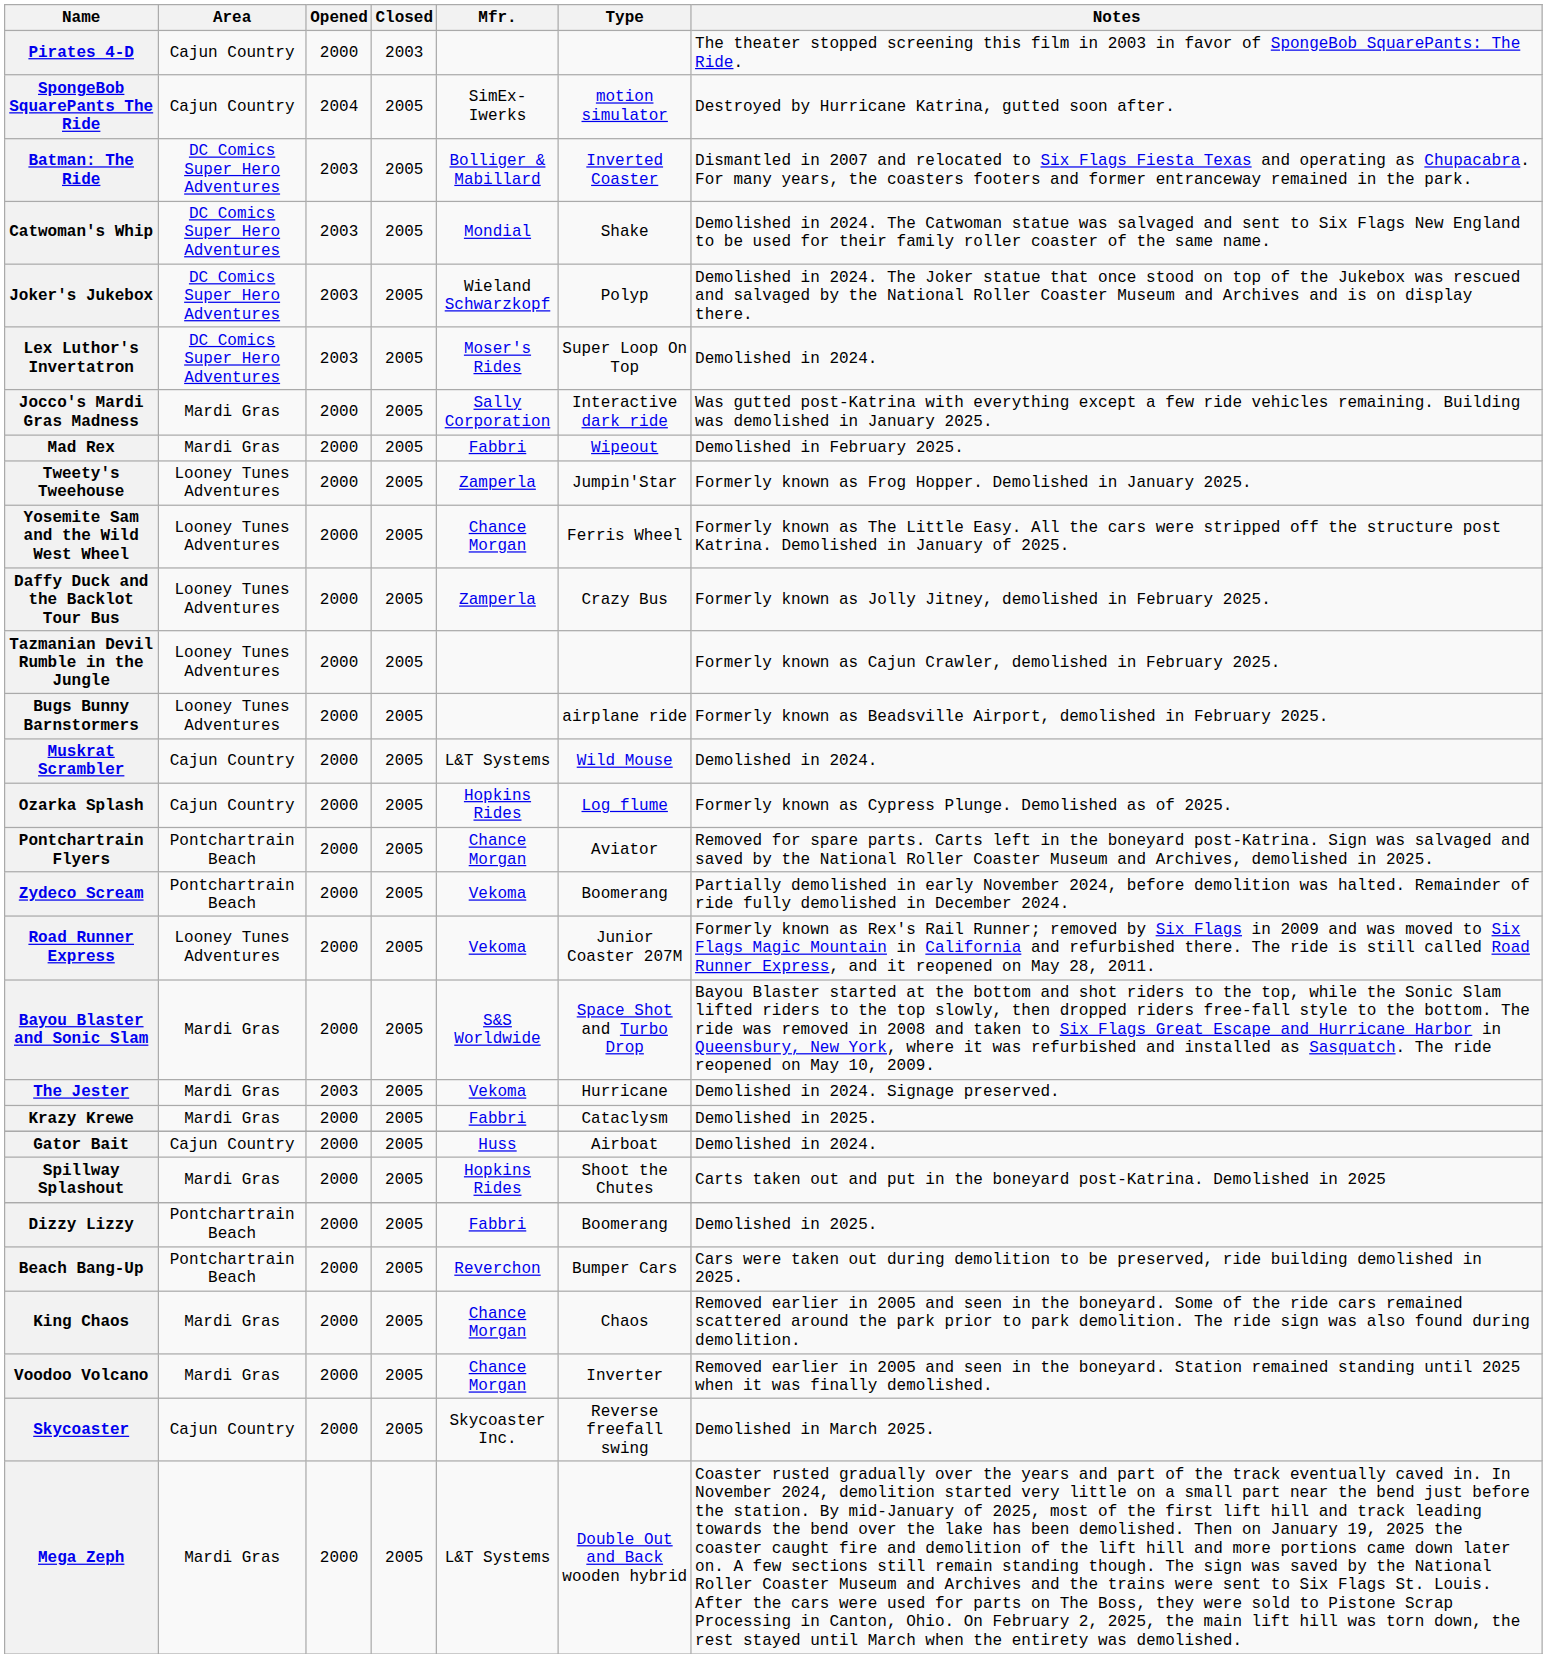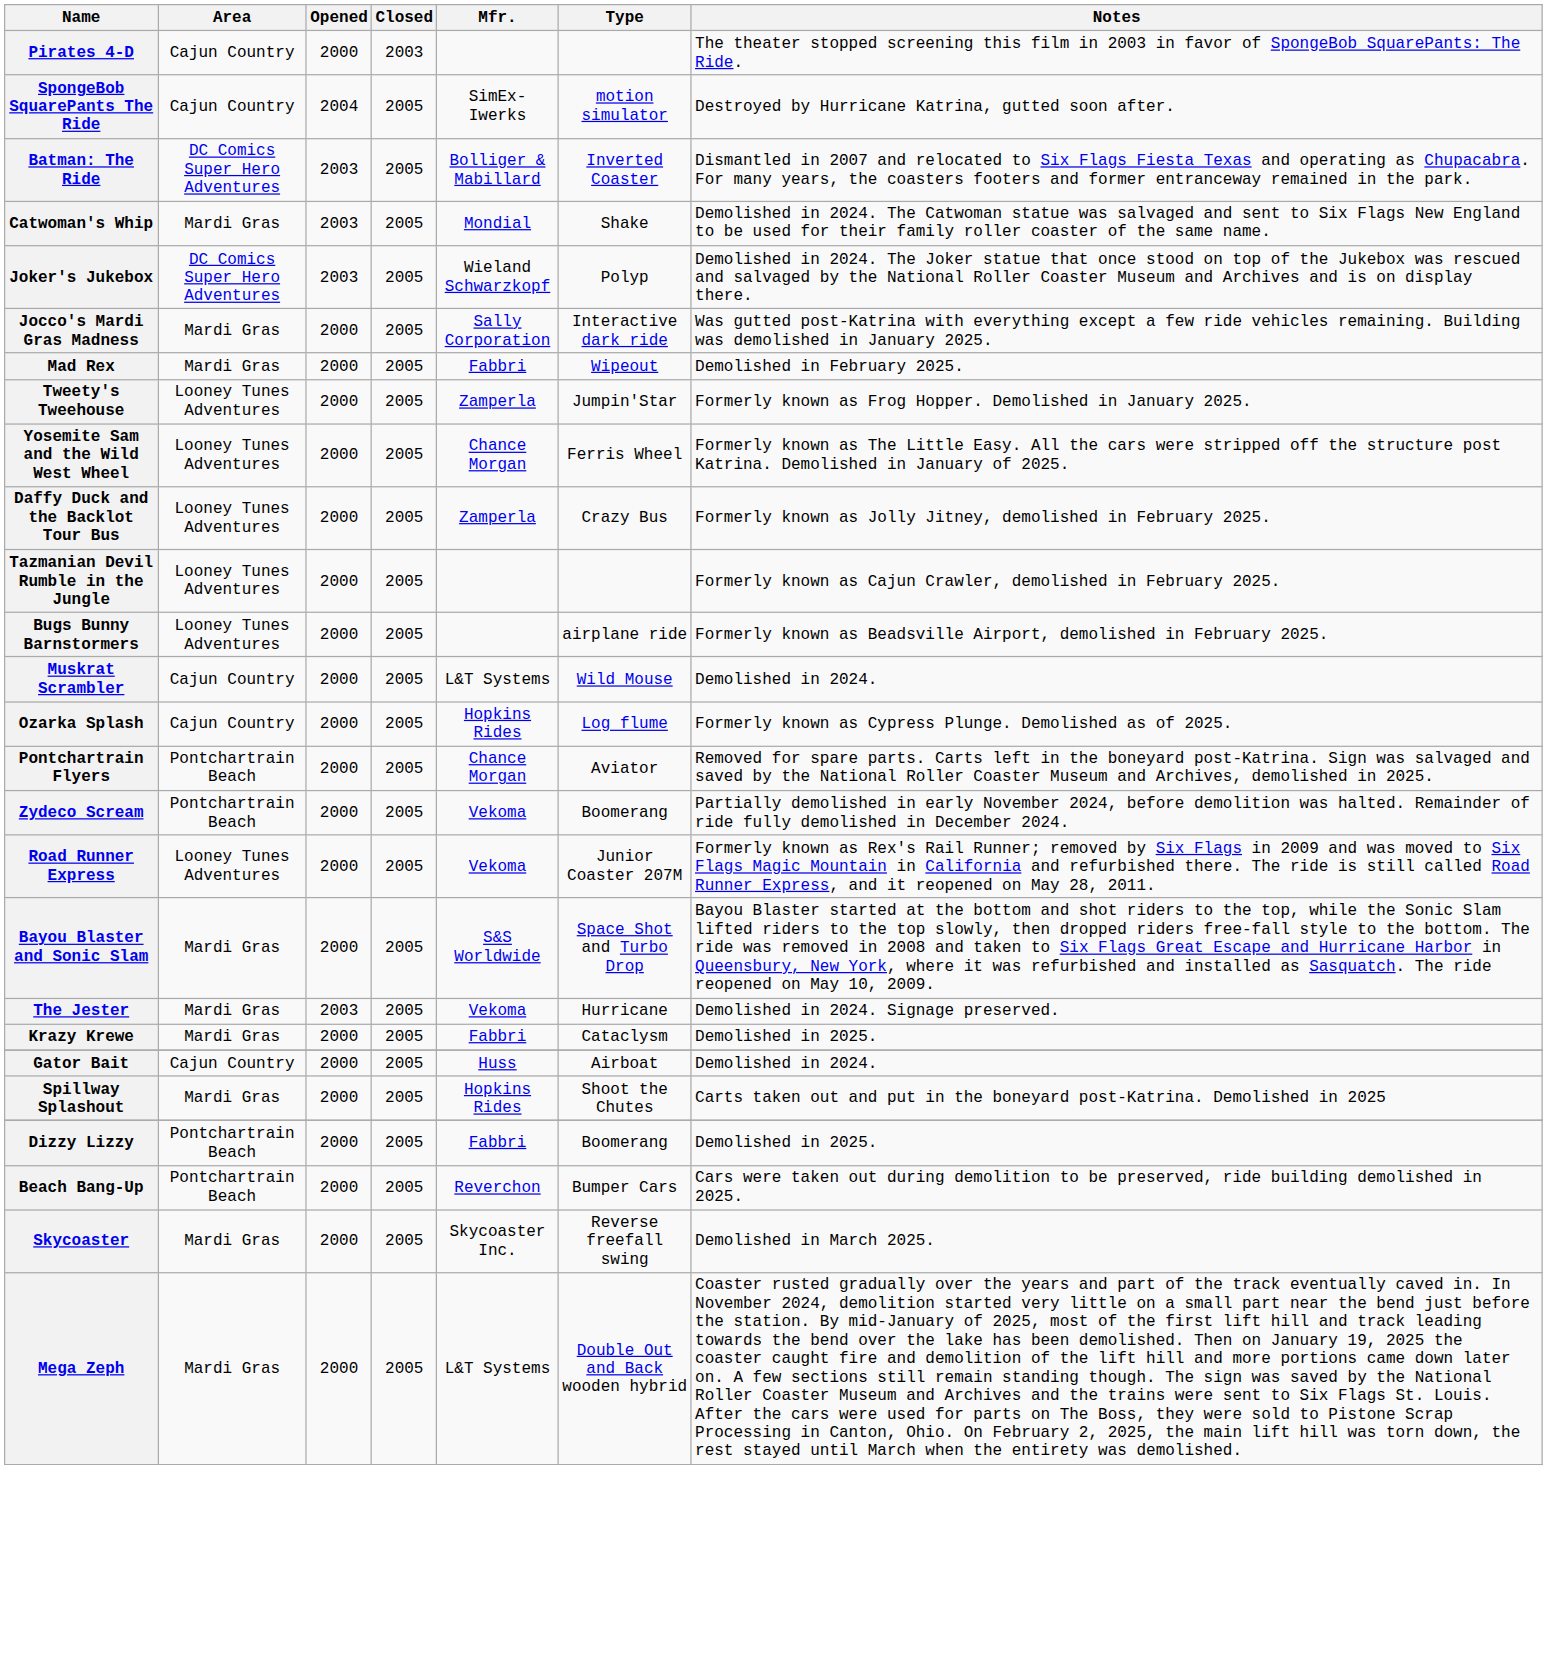(232, 233) DC Comics Super Hero Adventures -> (232, 223) Mardi Gras
- row: (81, 359)
- row: (81, 1323)
- row: (81, 1376)
(232, 1430) Cajun Country -> (232, 1241) Mardi Gras
